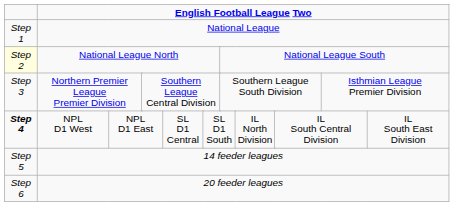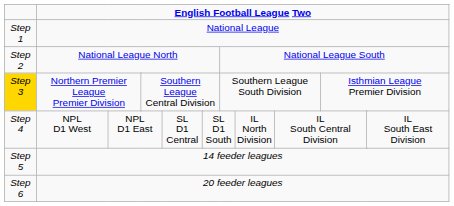(21, 60) lightyellow background -> (20, 60) no background
(21, 86) no background -> (20, 86) gold background
(21, 124) bold -> (20, 124) normal
